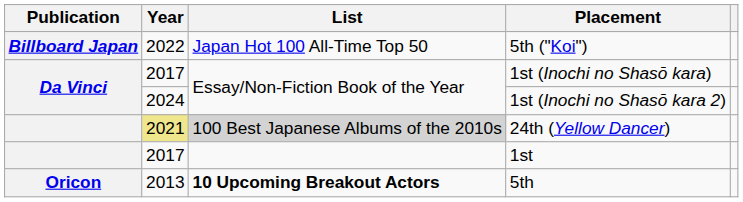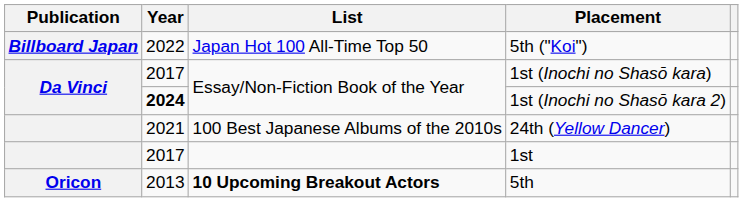(165, 100) normal -> (165, 100) bold
(165, 127) khaki background -> (165, 127) no background
(347, 127) lightgrey background -> (347, 127) no background
